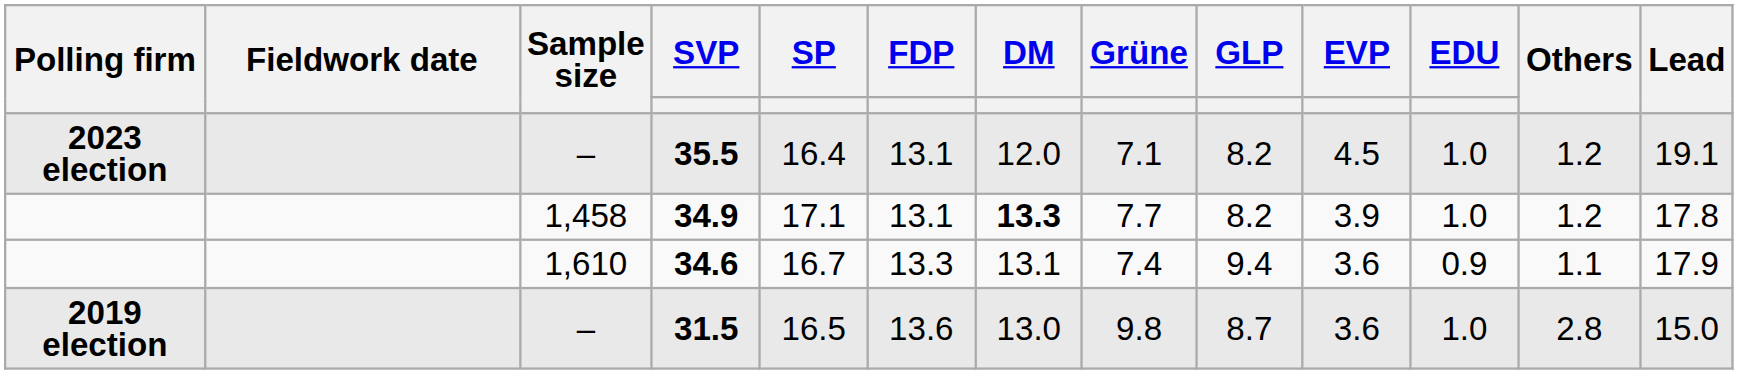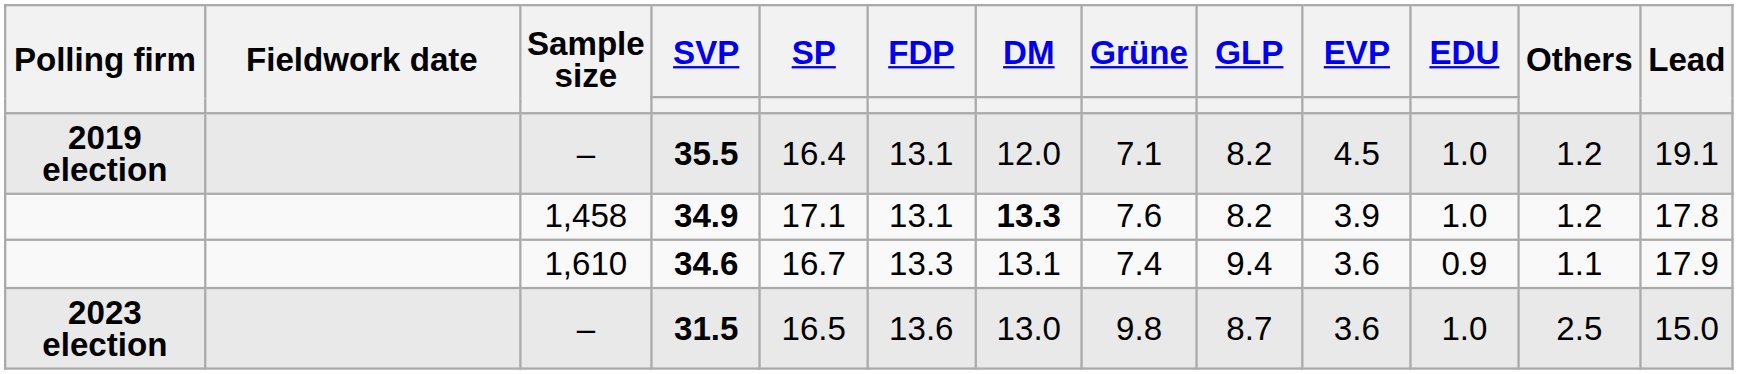(105, 153) 2023 election -> (105, 153) 2019 election
(1139, 217) 7.7 -> (1139, 217) 7.6
(105, 328) 2019 election -> (105, 328) 2023 election
(1579, 328) 2.8 -> (1579, 328) 2.5
